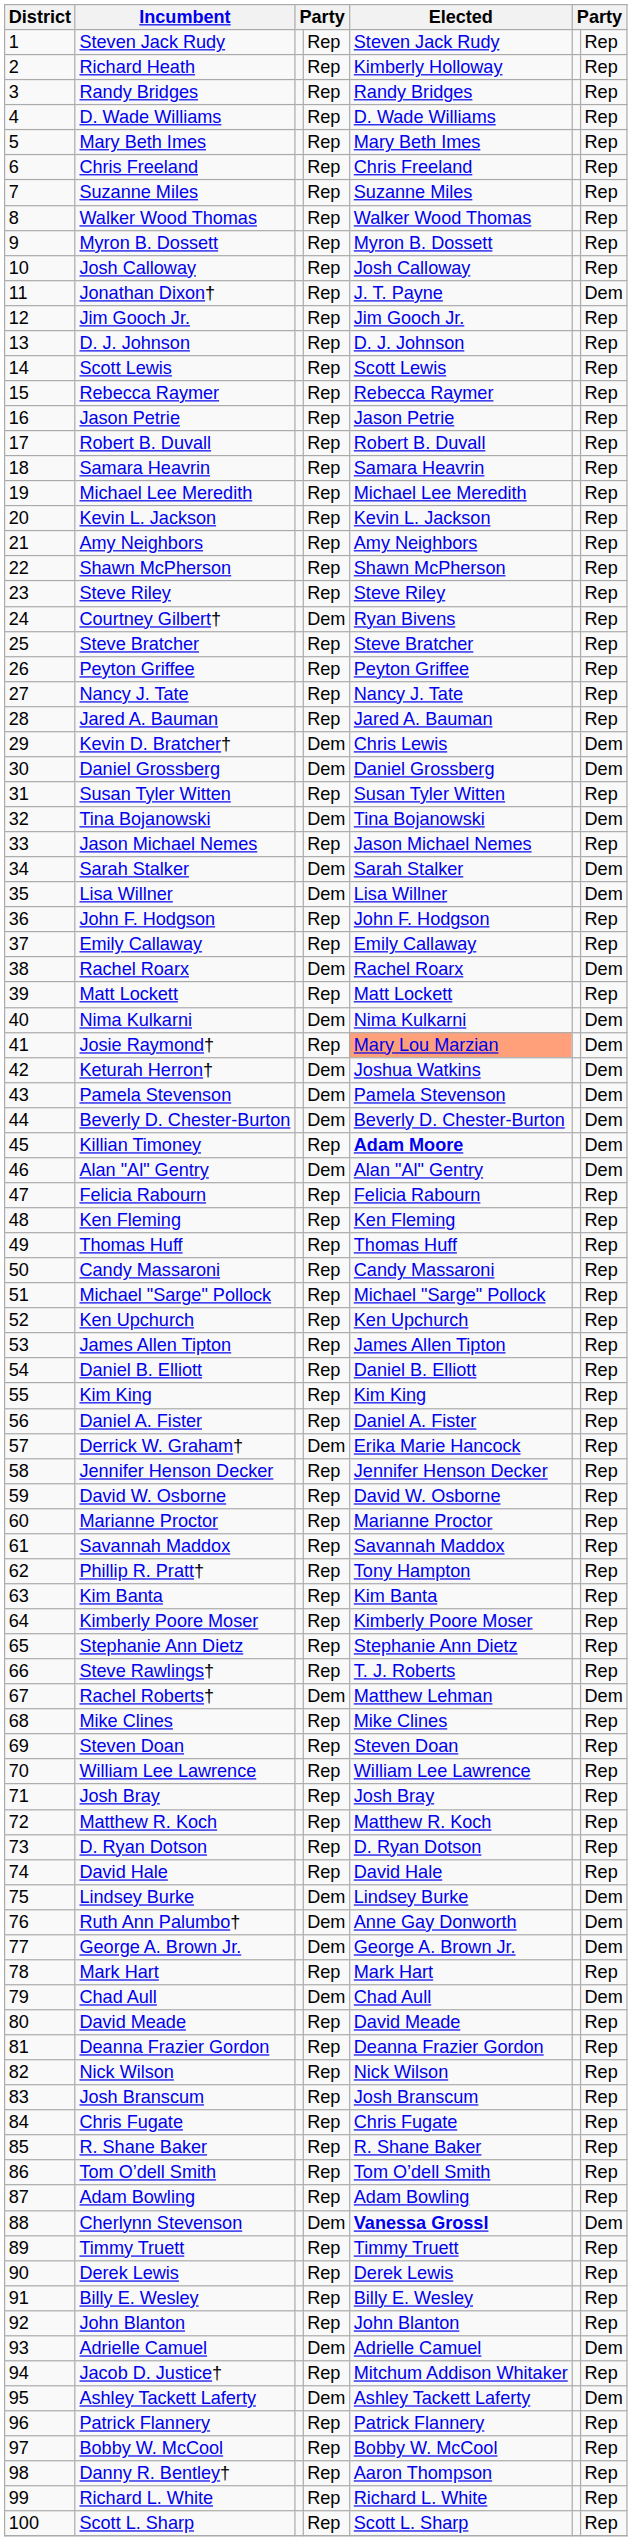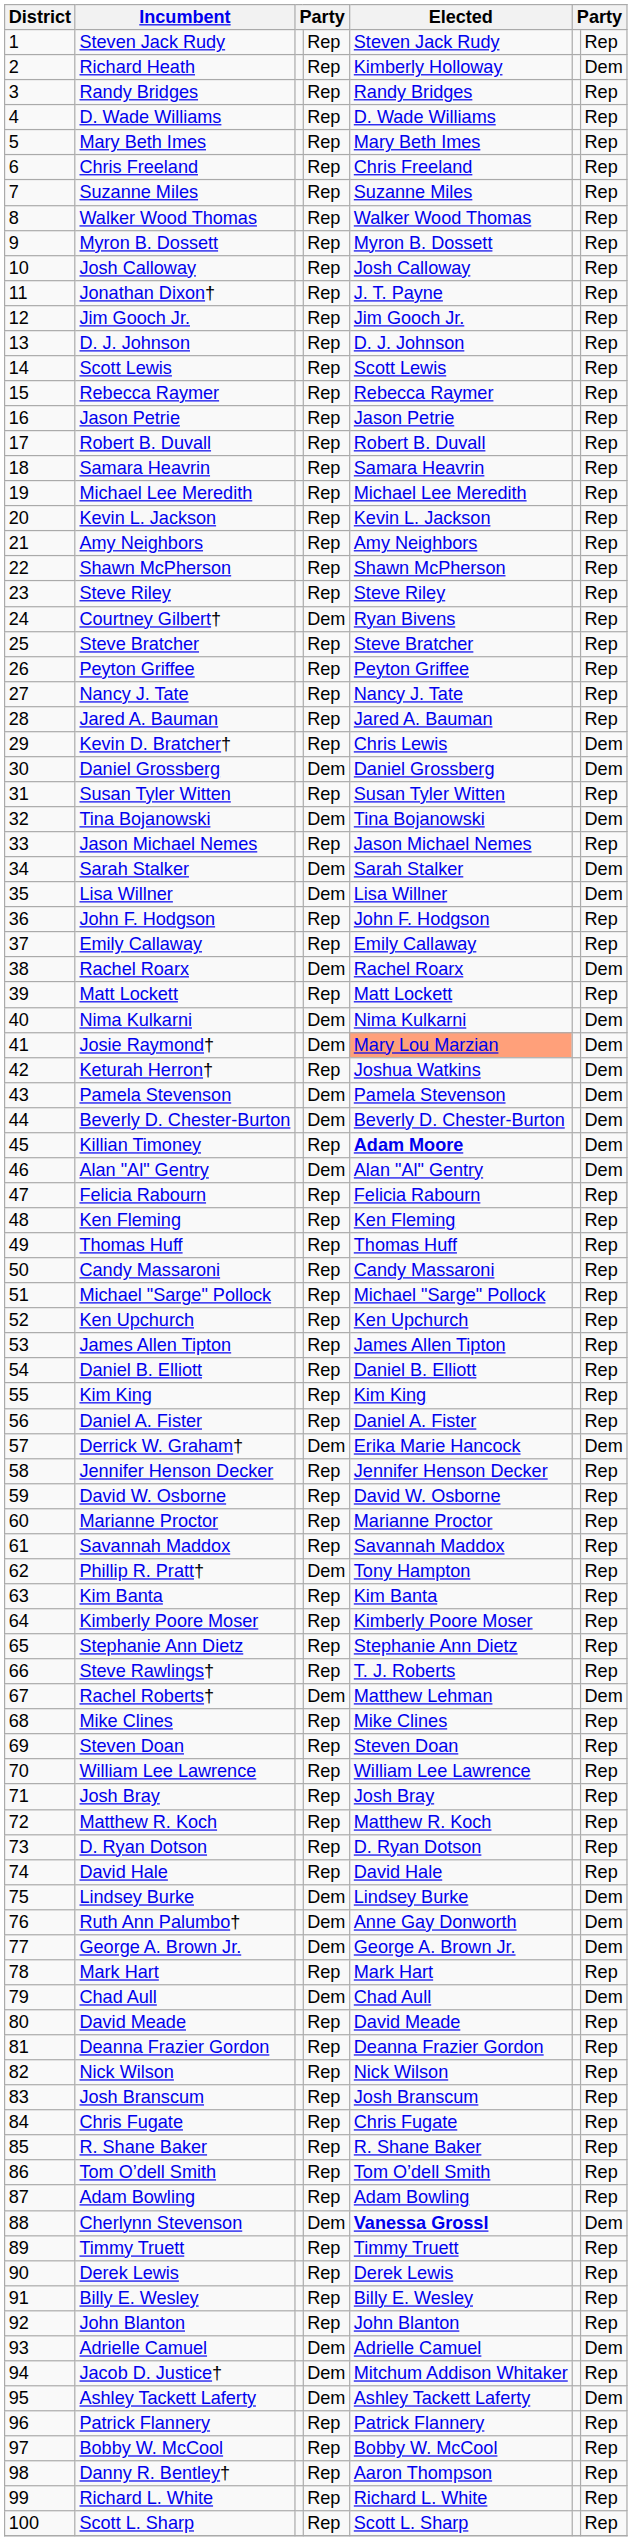(601, 67) Rep -> (604, 67) Dem
(604, 292) Dem -> (601, 292) Rep
(326, 744) Dem -> (324, 744) Rep
(324, 1044) Rep -> (326, 1044) Dem
(326, 1069) Dem -> (324, 1069) Rep
(601, 1445) Rep -> (604, 1445) Dem
(324, 1571) Rep -> (326, 1571) Dem
(324, 2373) Rep -> (326, 2373) Dem
